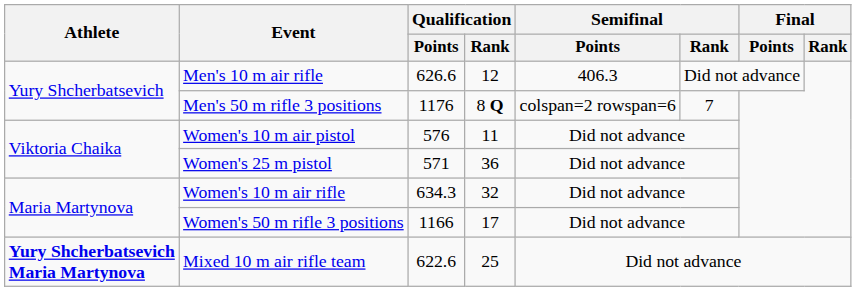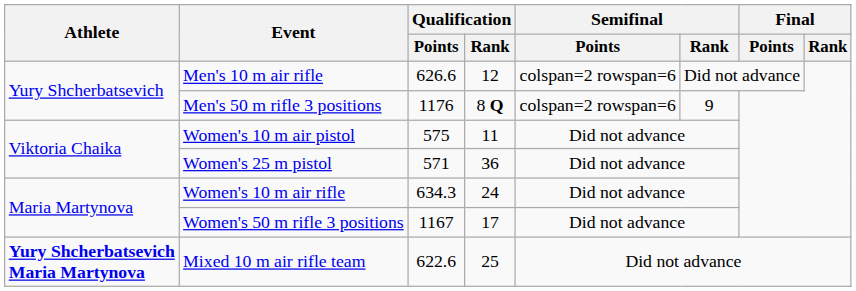(598, 76) 406.3 -> (598, 76) colspan=2 rowspan=6
(709, 105) 7 -> (709, 105) 9
(436, 134) 576 -> (436, 134) 575
(490, 193) 32 -> (490, 193) 24
(436, 222) 1166 -> (436, 222) 1167
